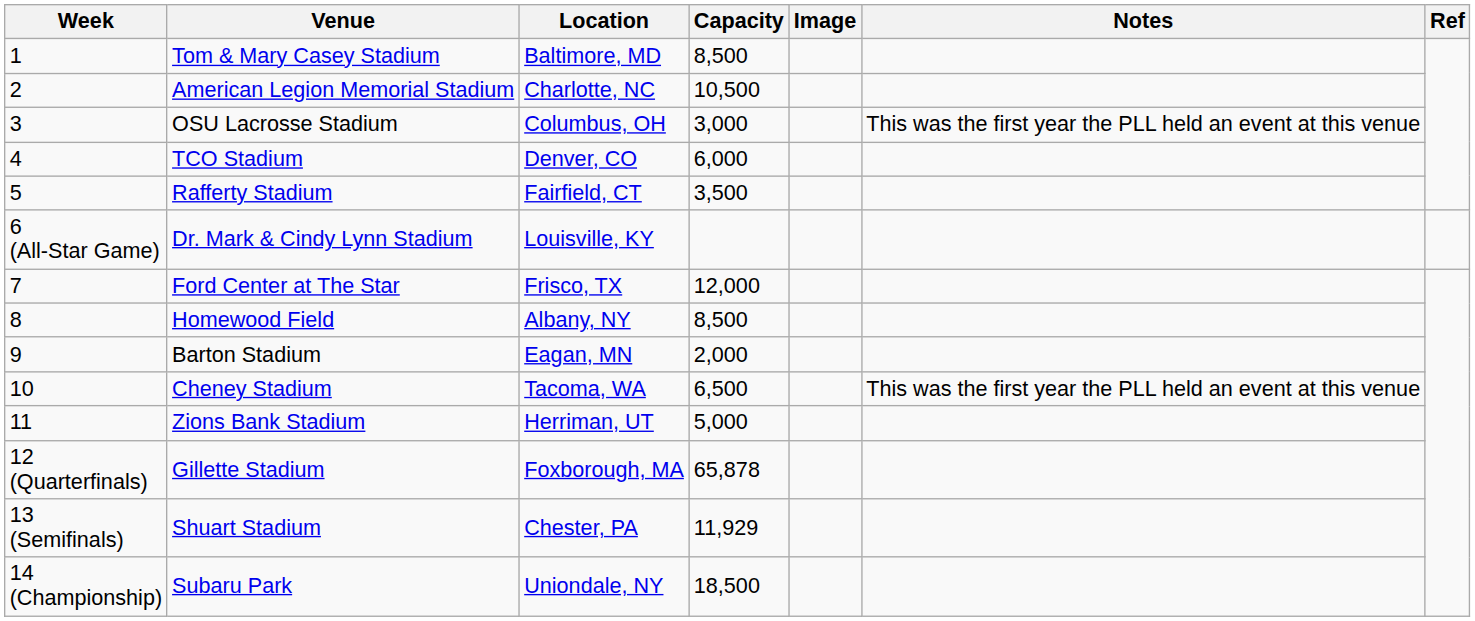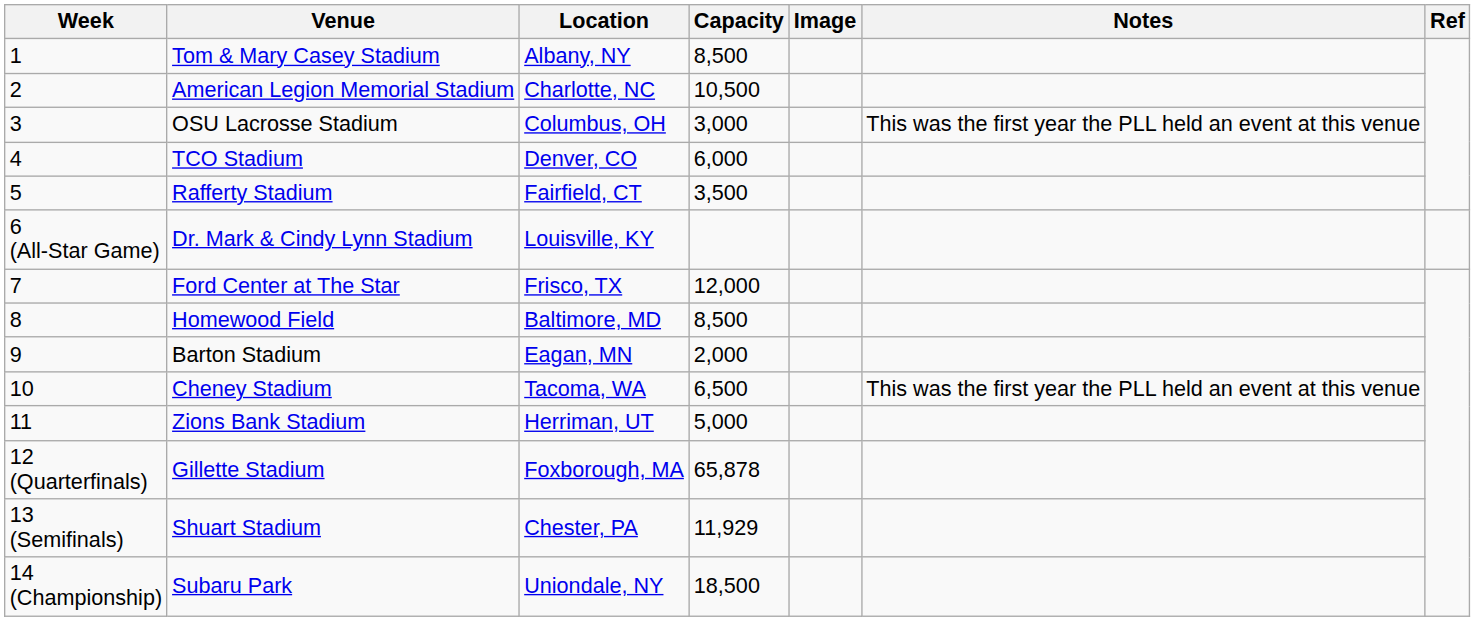(593, 55) Baltimore, MD -> (577, 55) Albany, NY
(577, 319) Albany, NY -> (593, 319) Baltimore, MD
